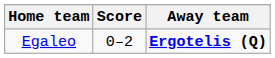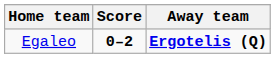(119, 41) normal -> (119, 41) bold
